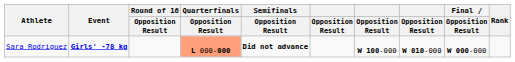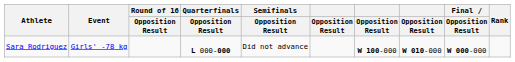(99, 46) bold -> (99, 46) normal
(211, 50) lightsalmon background -> (211, 50) no background
(275, 46) bold -> (275, 46) normal
